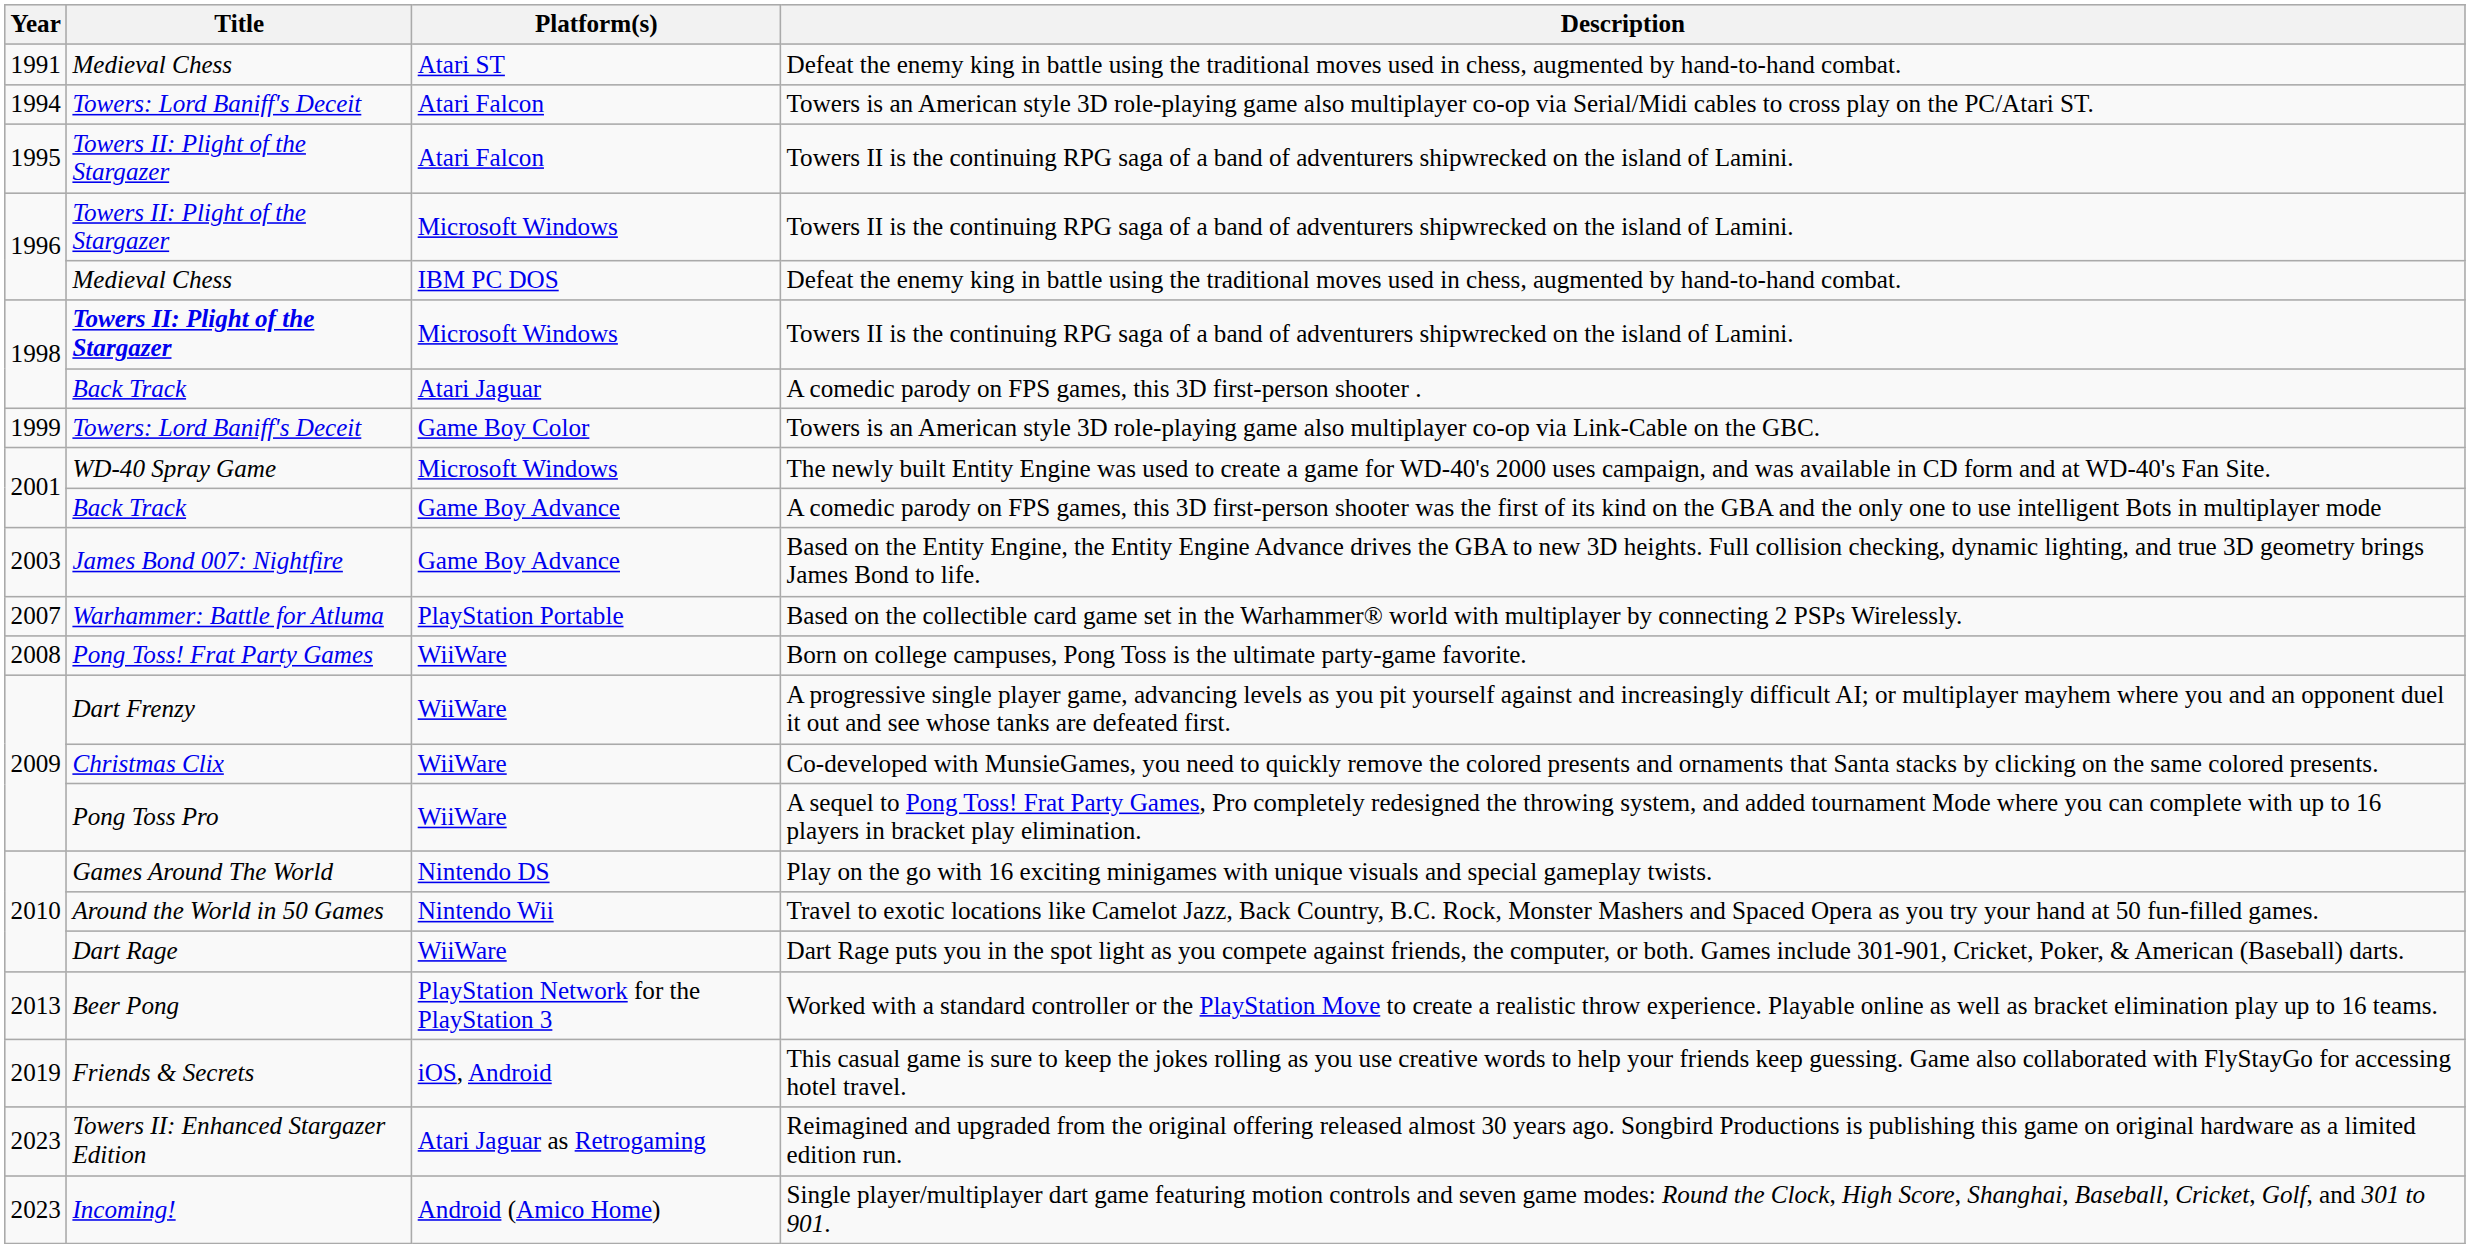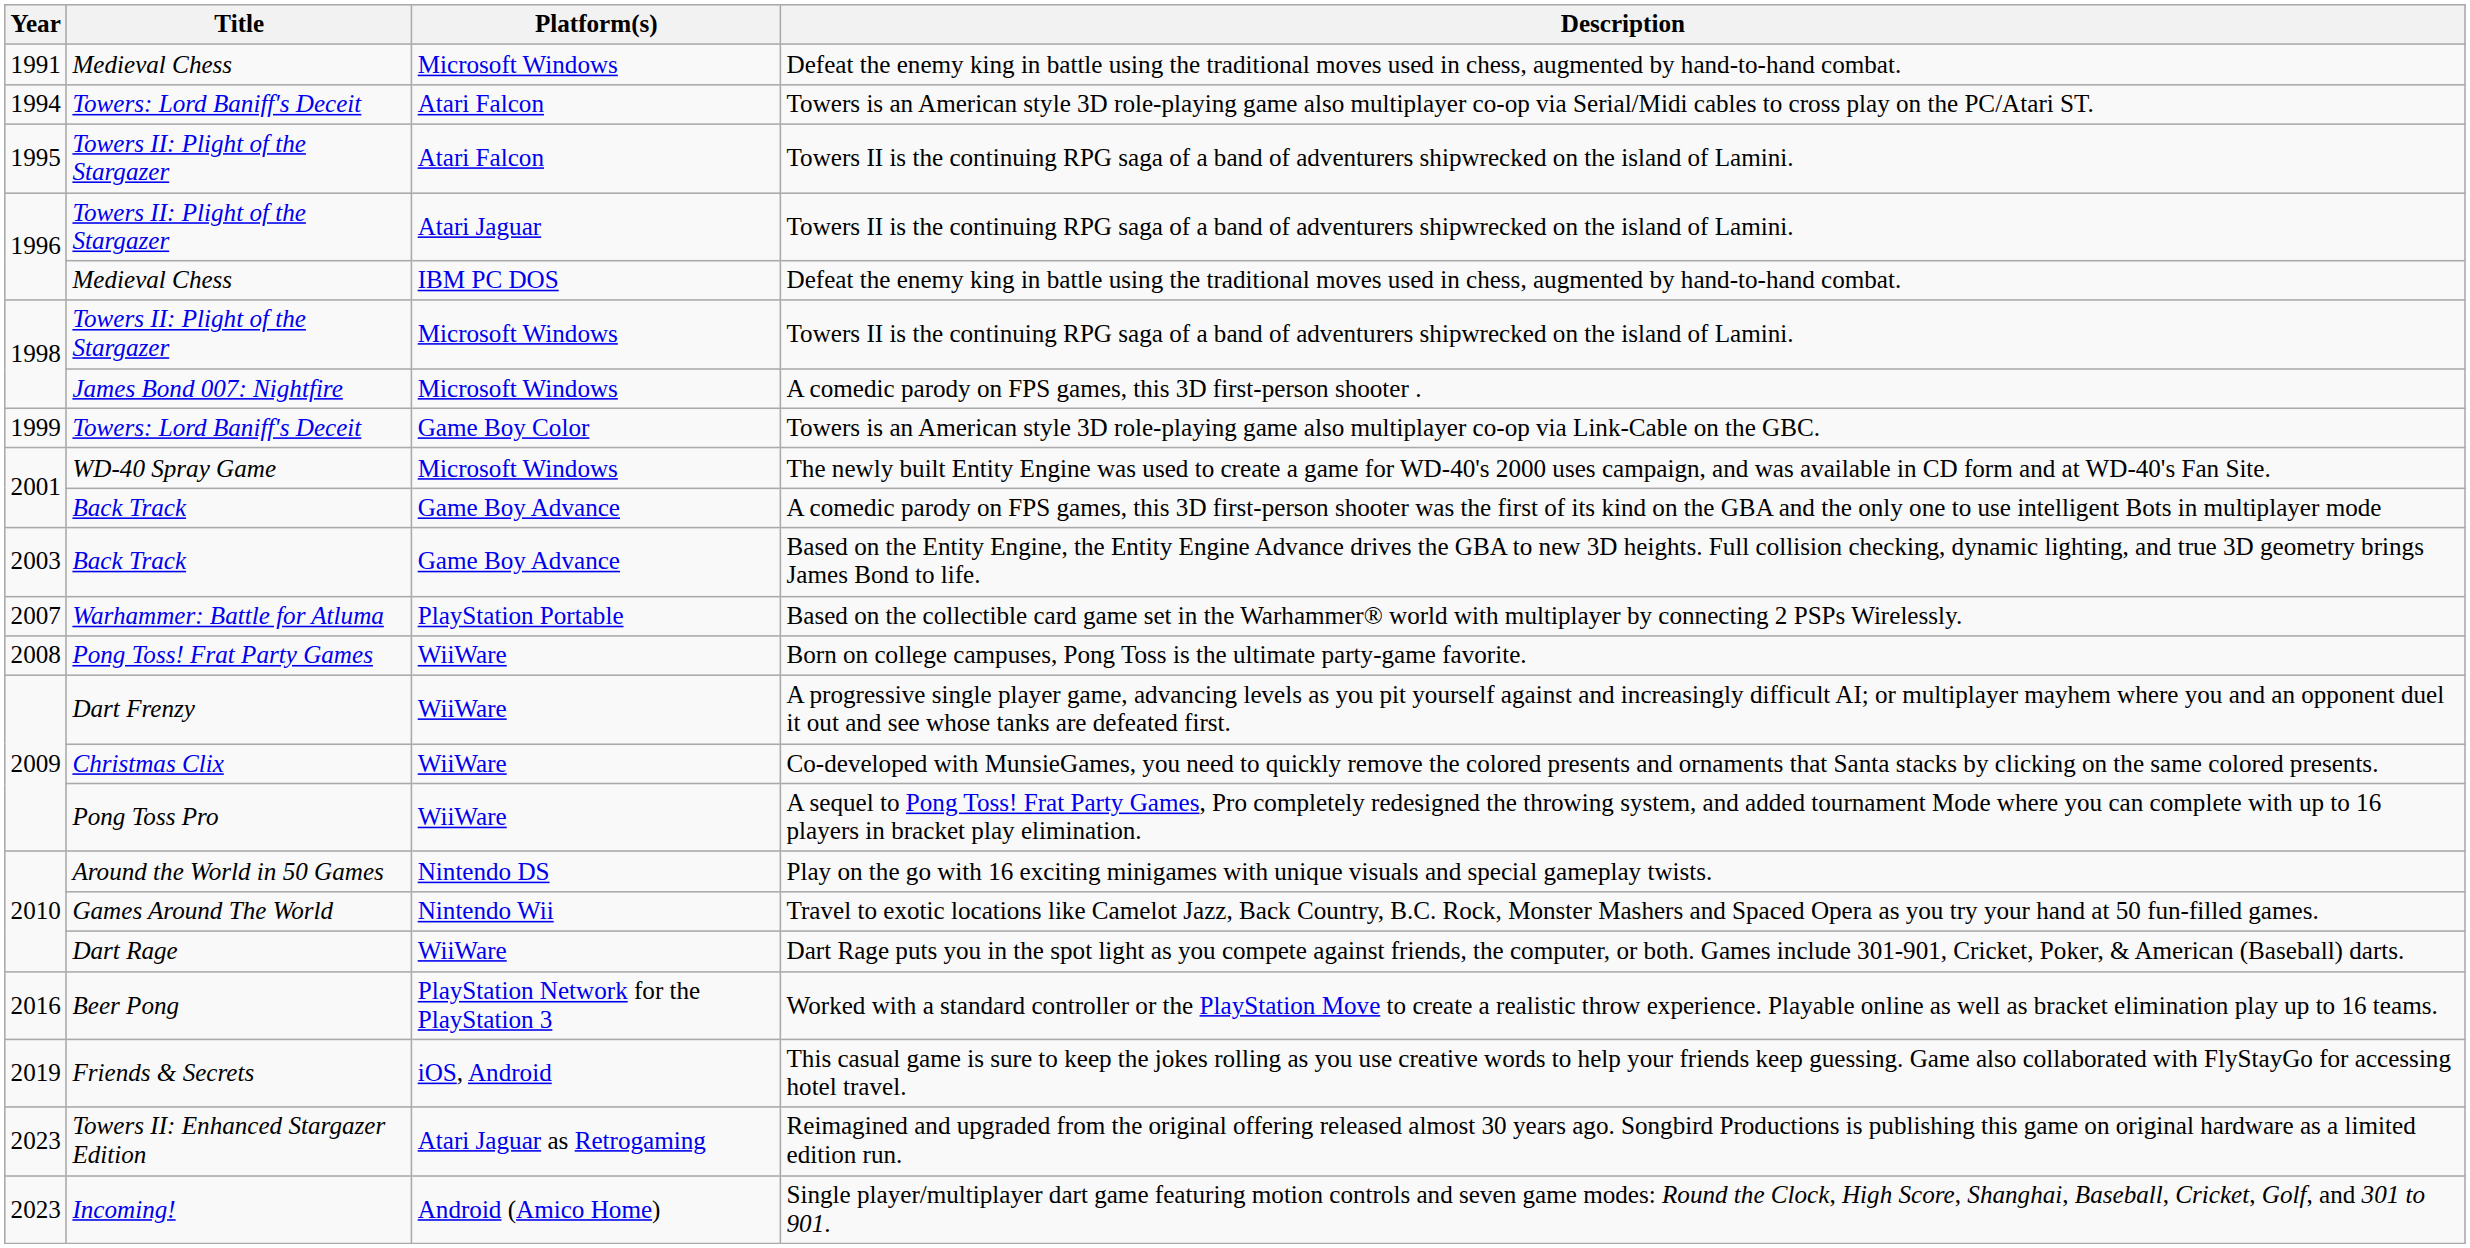(461, 64) Atari ST -> (518, 64) Microsoft Windows
(518, 226) Microsoft Windows -> (479, 226) Atari Jaguar
(193, 334) bold -> (189, 334) normal
(129, 388) Back Track -> (208, 388) James Bond 007: Nightfire
(479, 388) Atari Jaguar -> (518, 388) Microsoft Windows
(208, 561) James Bond 007: Nightfire -> (129, 561) Back Track
(203, 871) Games Around The World -> (228, 871) Around the World in 50 Games
(228, 911) Around the World in 50 Games -> (203, 911) Games Around The World
(36, 1004) 2013 -> (36, 1004) 2016
